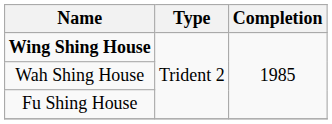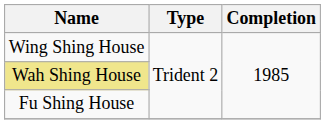(80, 47) bold -> (77, 47) normal
(80, 75) no background -> (77, 75) khaki background
